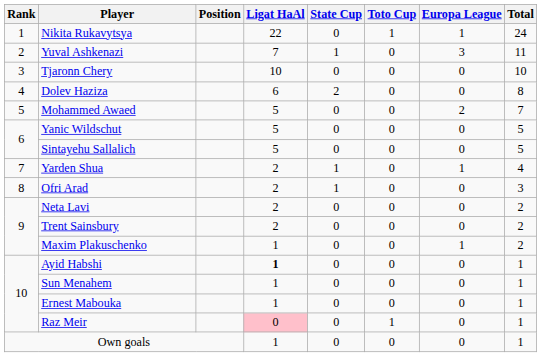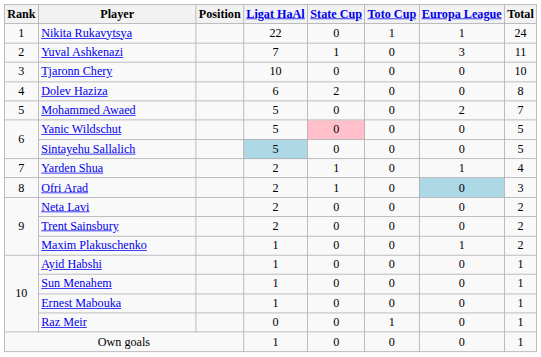(336, 129) no background -> (336, 129) pink background
(275, 149) no background -> (275, 149) lightblue background
(462, 187) no background -> (462, 187) lightblue background
(275, 264) bold -> (275, 264) normal
(275, 322) pink background -> (275, 322) no background
